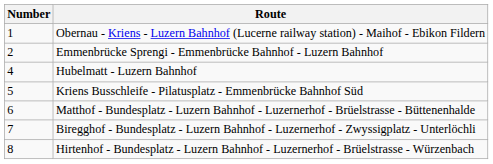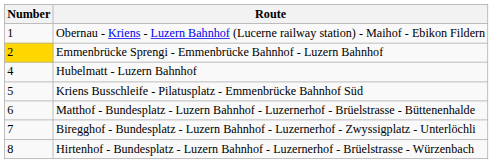(10, 52) no background -> (10, 52) gold background
